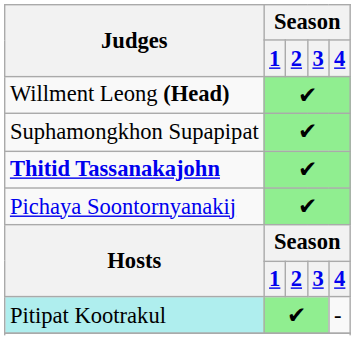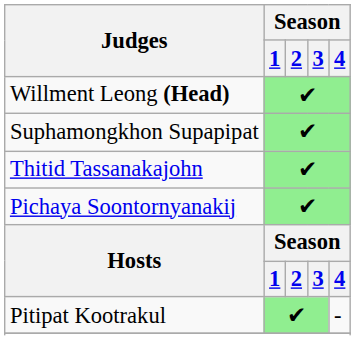(115, 169) bold -> (106, 169) normal
(88, 314) paleturquoise background -> (88, 314) no background
